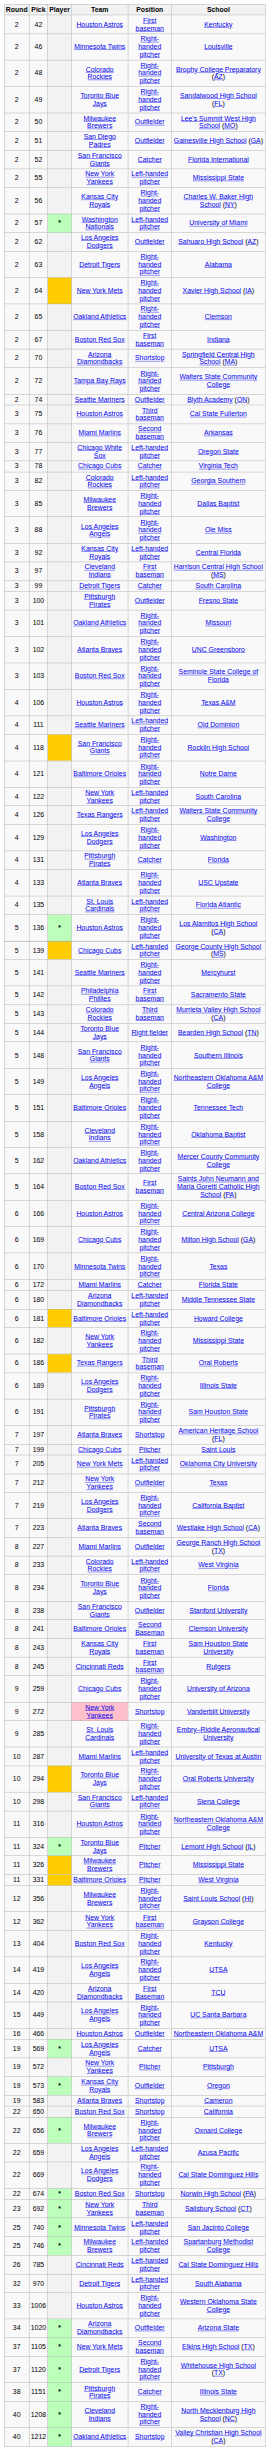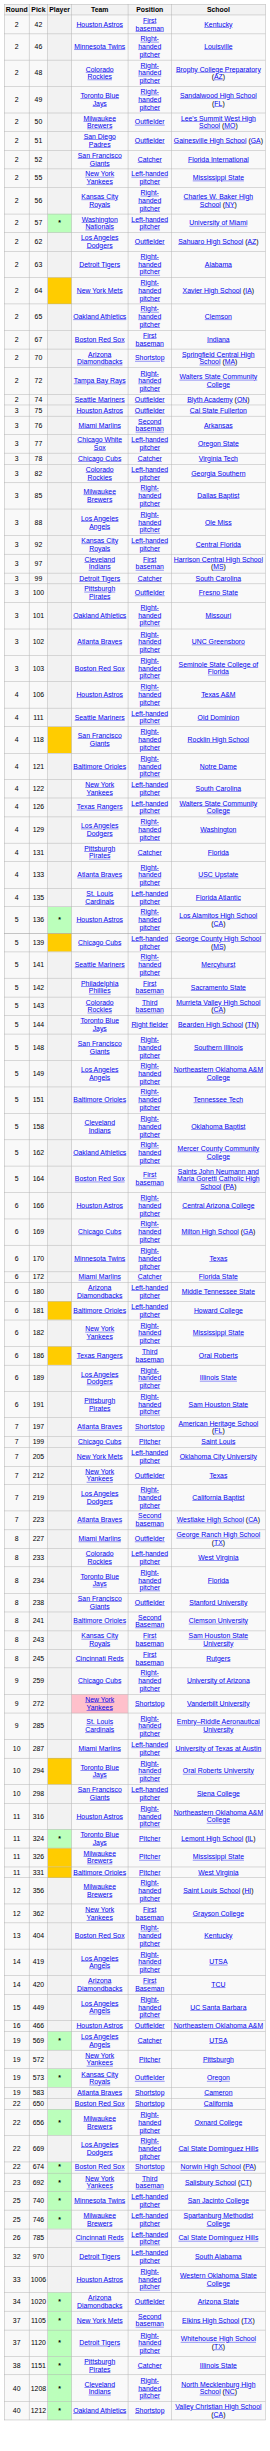(150, 414) Third baseman -> (150, 410) Outfielder
- row: (38, 2153)
